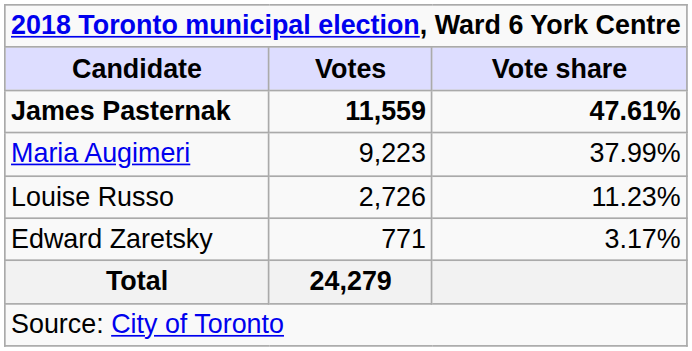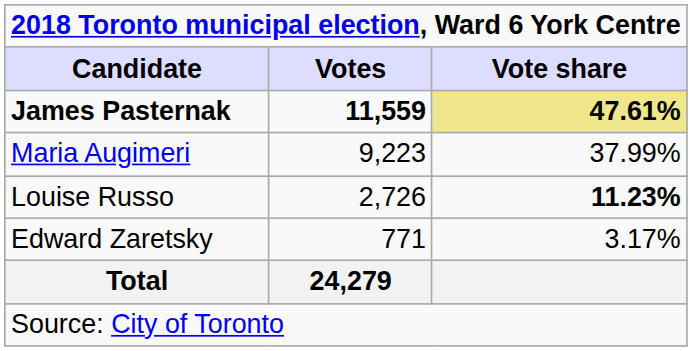(635, 111) no background -> (635, 111) khaki background
(636, 196) normal -> (636, 196) bold
